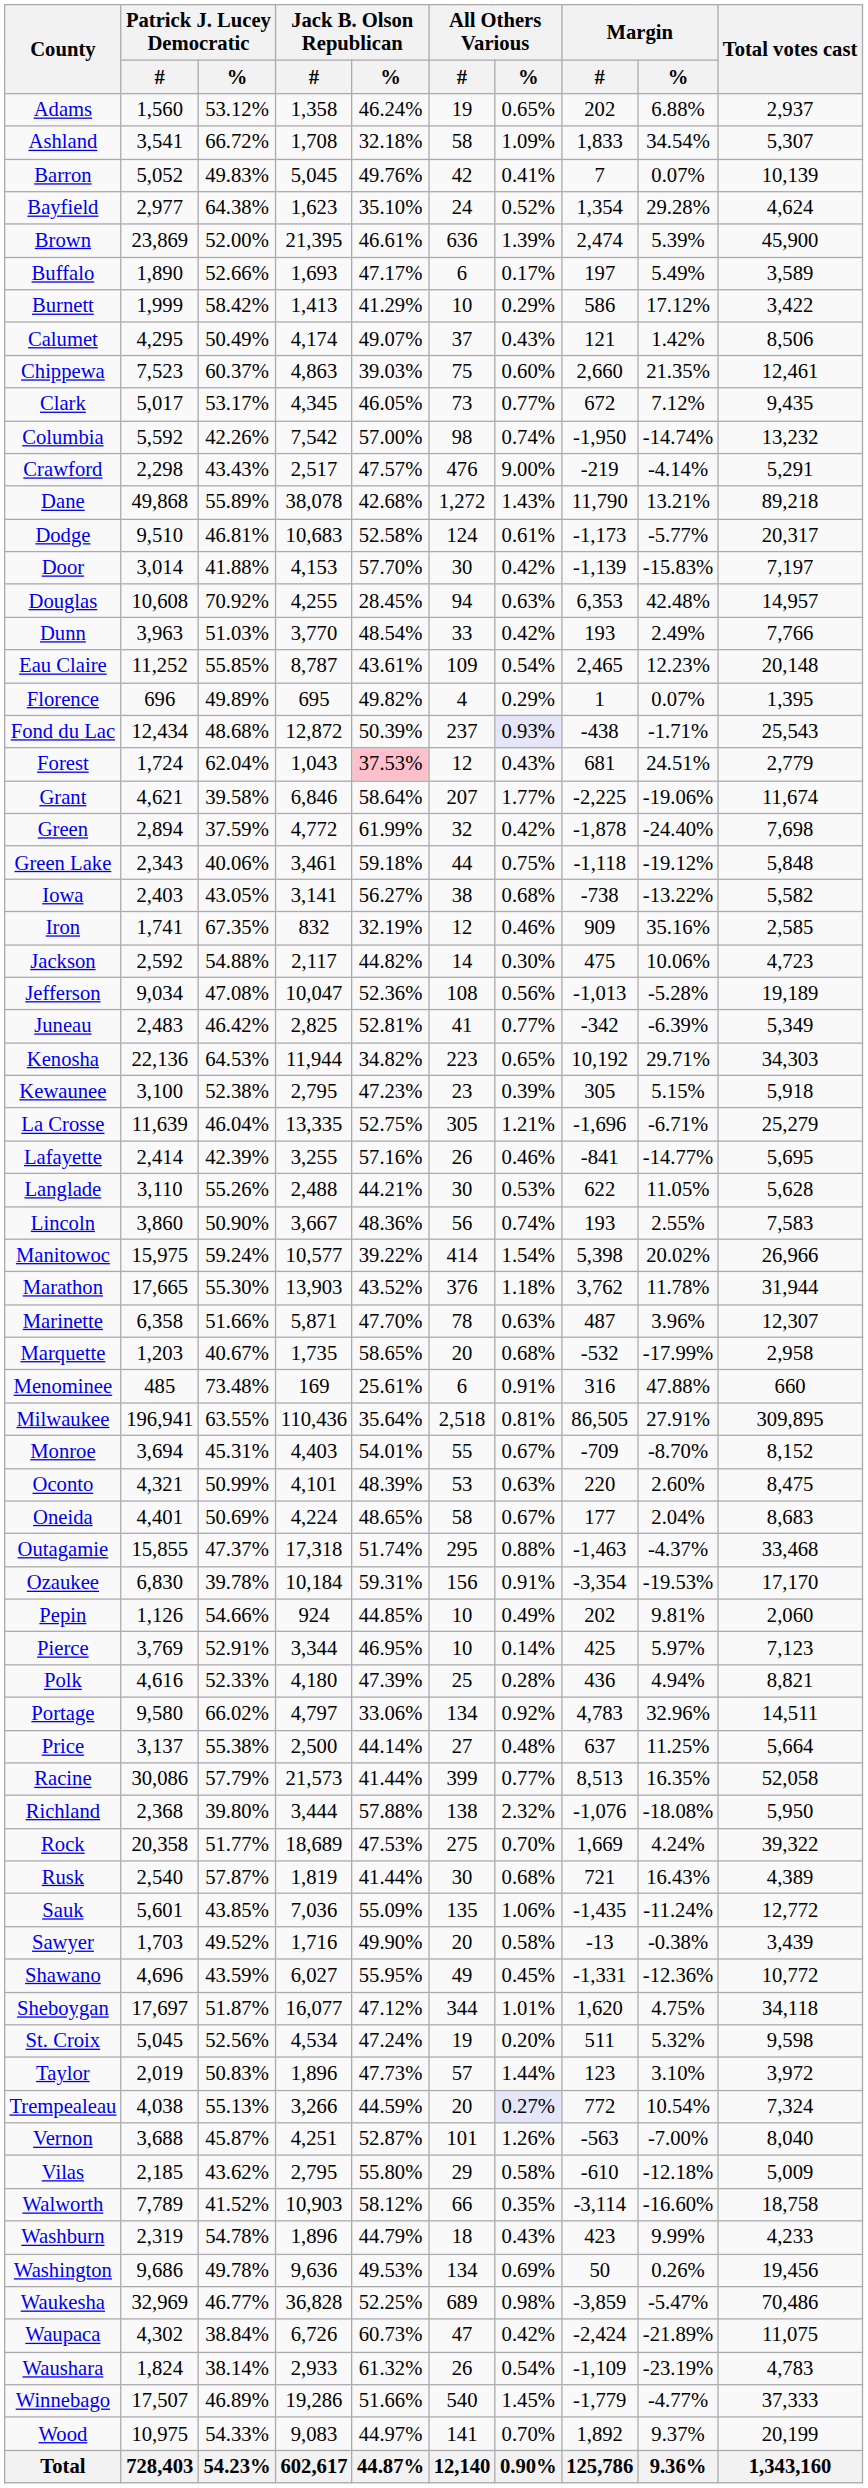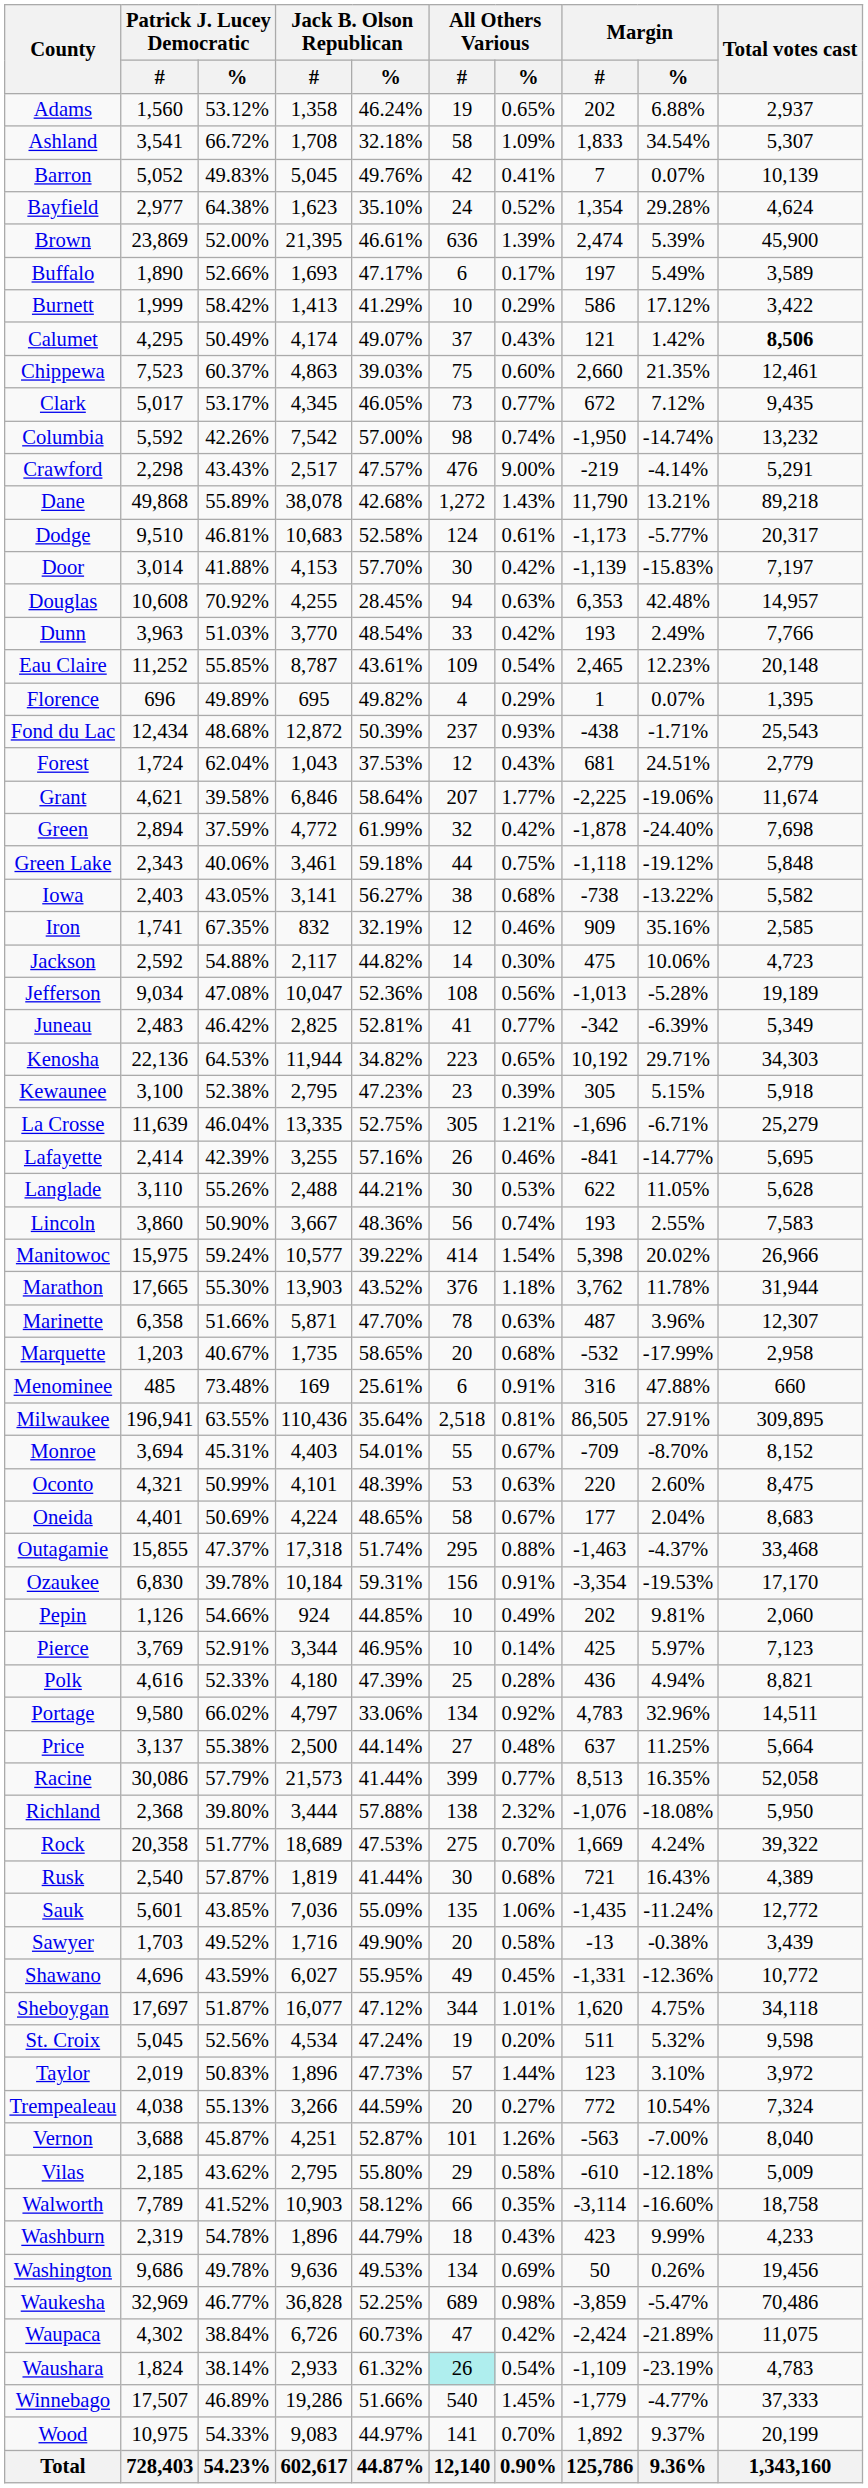(790, 338) normal -> (790, 338) bold
(528, 731) lavender background -> (528, 731) no background
(391, 764) pink background -> (391, 764) no background
(528, 2106) lavender background -> (528, 2106) no background
(462, 2368) no background -> (462, 2368) paleturquoise background
